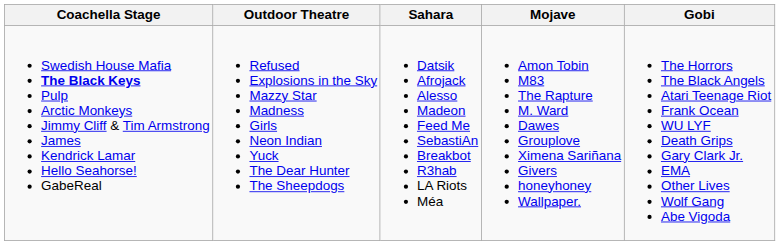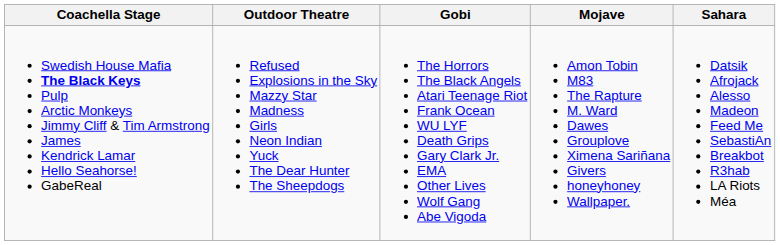columns swapped: (699, 15) <-> (431, 15)
